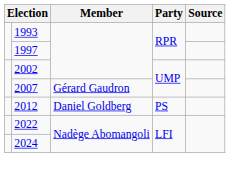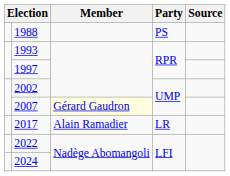+ row: (26, 32)
(91, 87) no background -> (91, 106) lightyellow background
- row: (26, 106)
+ row: (26, 124)
